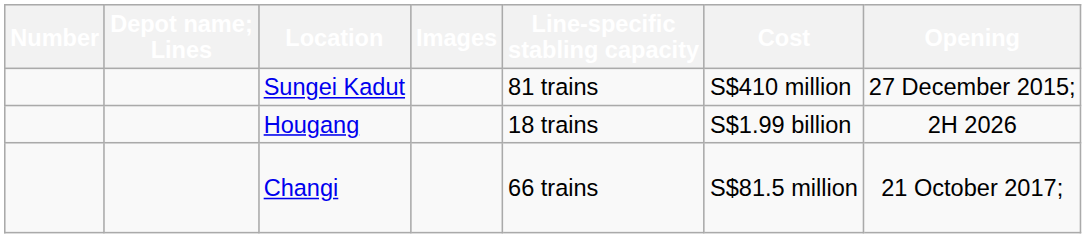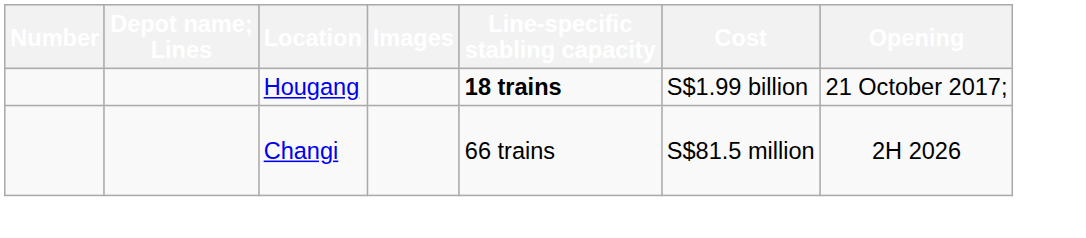- row: (334, 87)
(553, 125) normal -> (513, 87) bold
(972, 125) 2H 2026 -> (917, 87) 21 October 2017;
(972, 188) 21 October 2017; -> (917, 151) 2H 2026
